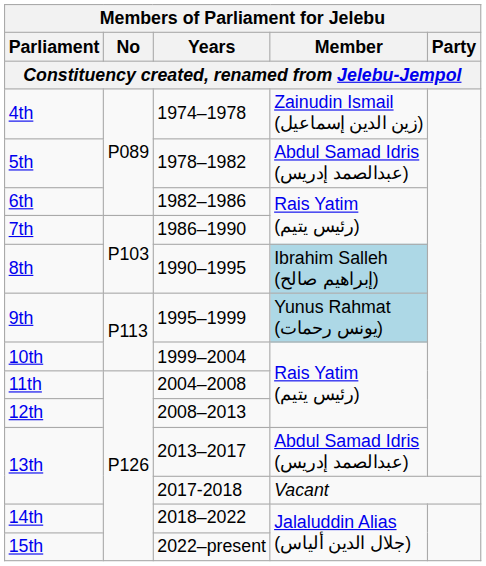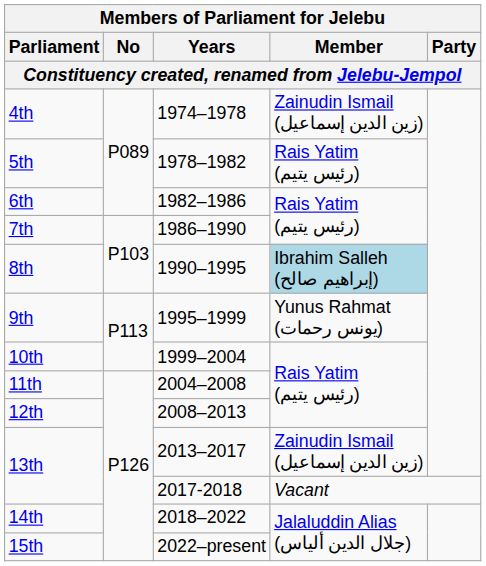(347, 162) Abdul Samad Idris (عبدالصمد إدريس) -> (317, 162) Rais Yatim (رئيس يتيم)
(332, 317) lightblue background -> (332, 317) no background
(347, 451) Abdul Samad Idris (عبدالصمد إدريس) -> (349, 451) Zainudin Ismail (زين الدين إسماعيل)
